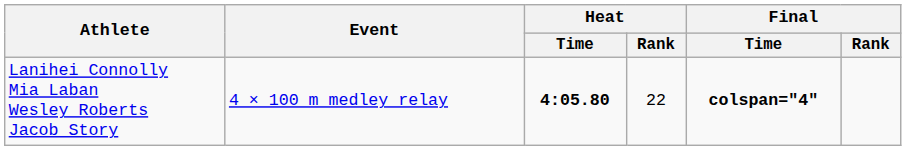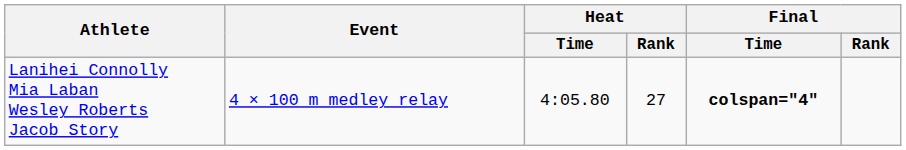(575, 101) bold -> (575, 101) normal
(656, 101) 22 -> (656, 101) 27
